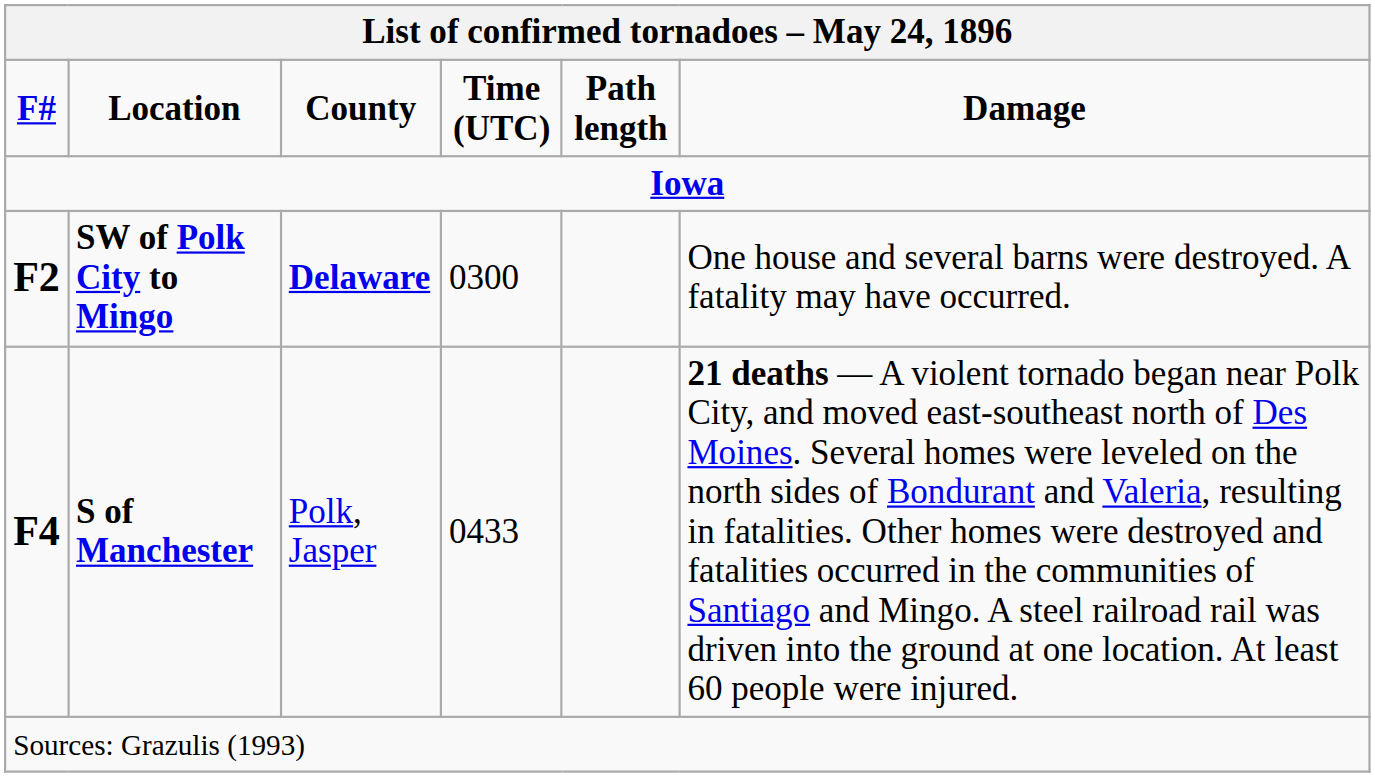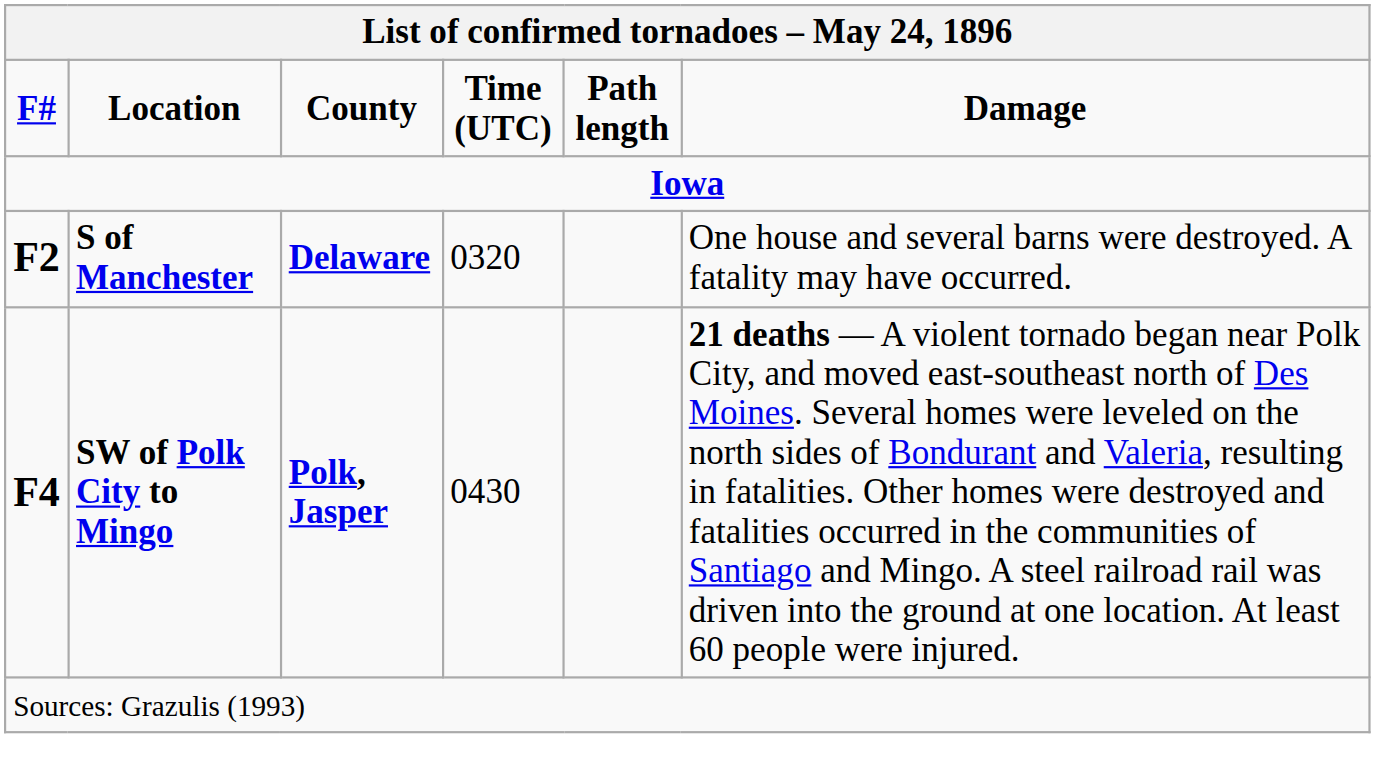(160, 277) SW of Polk City to Mingo -> (165, 258) S of Manchester
(484, 277) 0300 -> (485, 258) 0320
(165, 530) S of Manchester -> (160, 491) SW of Polk City to Mingo
(333, 530) normal -> (338, 491) bold
(484, 530) 0433 -> (485, 491) 0430
